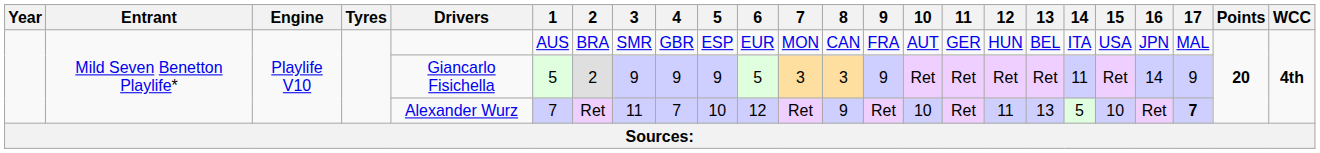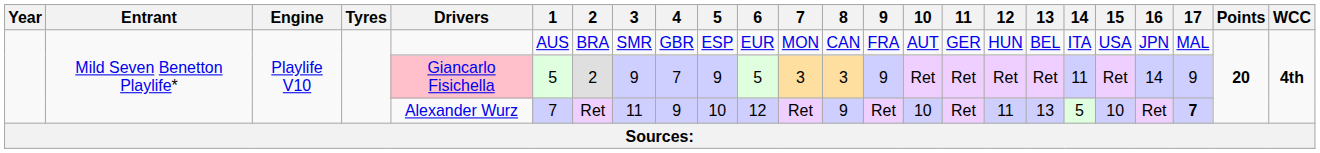(462, 77) no background -> (462, 77) pink background
(677, 77) 9 -> (677, 77) 7
(677, 111) 7 -> (677, 111) 9
